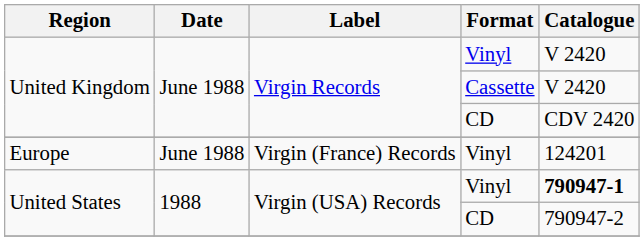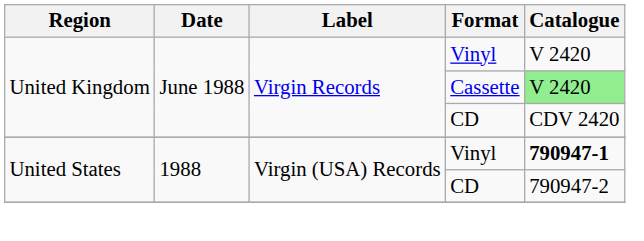(575, 86) no background -> (560, 86) lightgreen background
- row: (39, 152)
